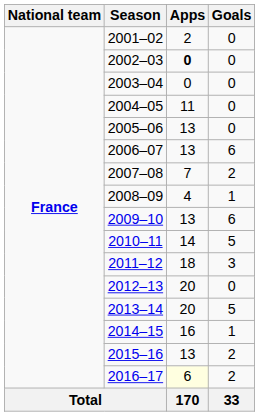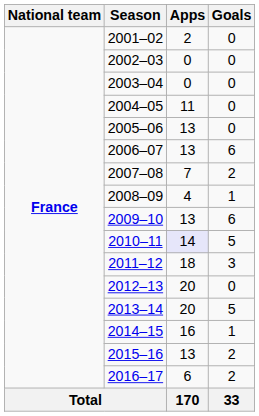(187, 60) bold -> (187, 60) normal
(187, 241) no background -> (187, 241) lavender background
(187, 377) lightyellow background -> (187, 377) no background
